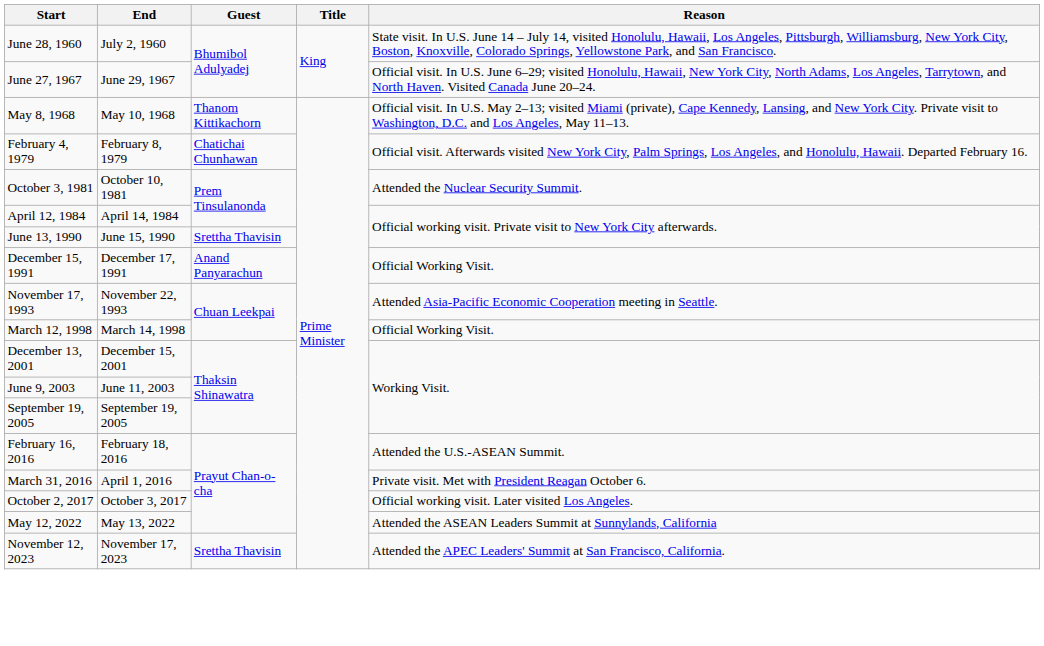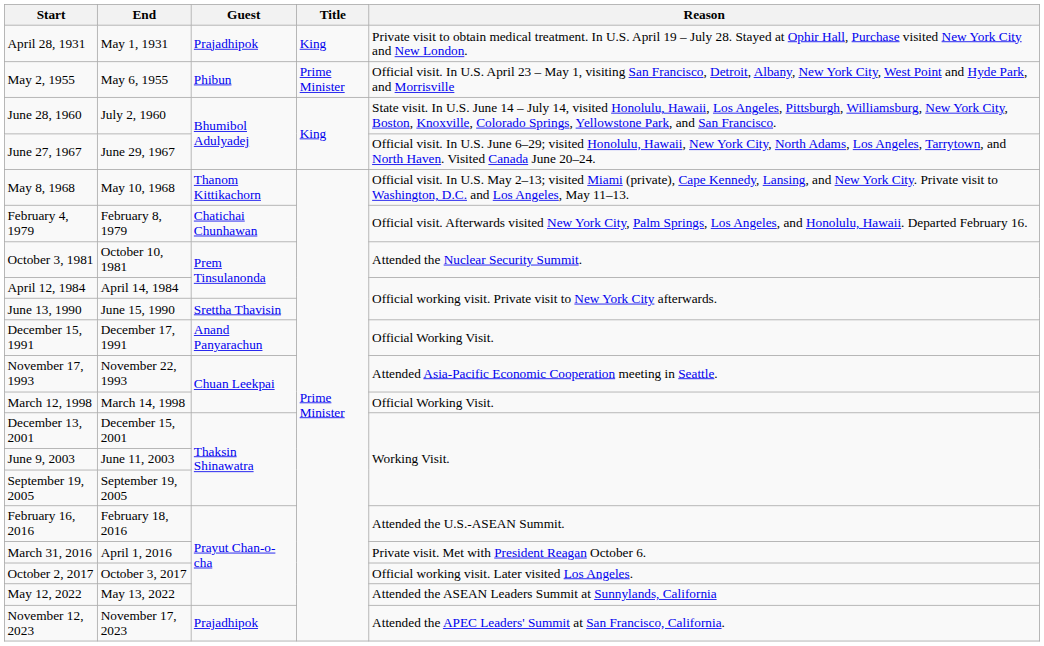+ row: (46, 43)
+ row: (41, 79)
(237, 551) Srettha Thavisin -> (226, 623) Prajadhipok
